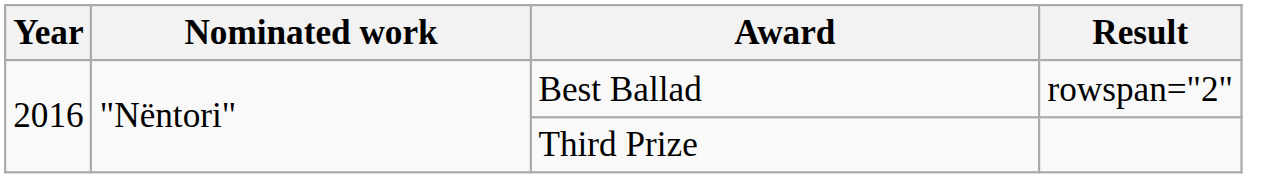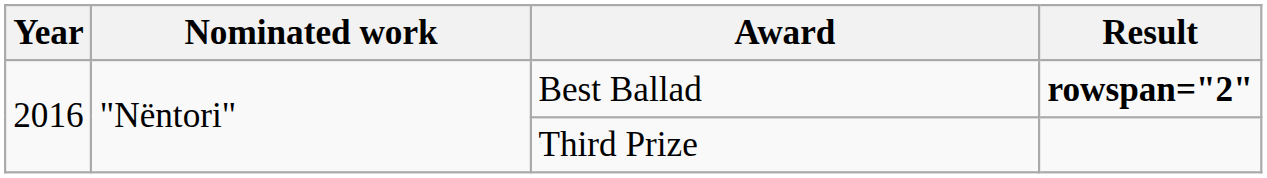(1140, 88) normal -> (1150, 88) bold
